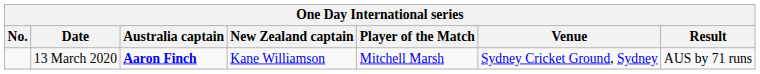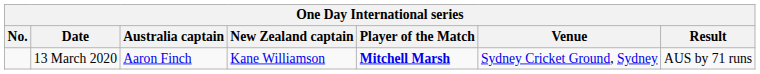(160, 58) bold -> (157, 58) normal
(402, 58) normal -> (405, 58) bold
